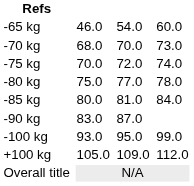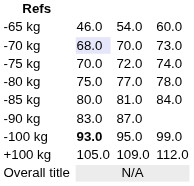(89, 45) no background -> (89, 45) lavender background
(89, 136) normal -> (89, 136) bold
